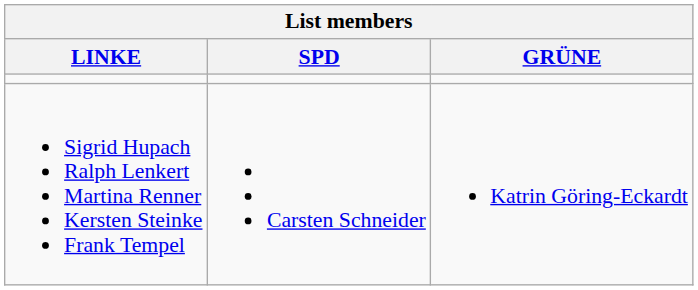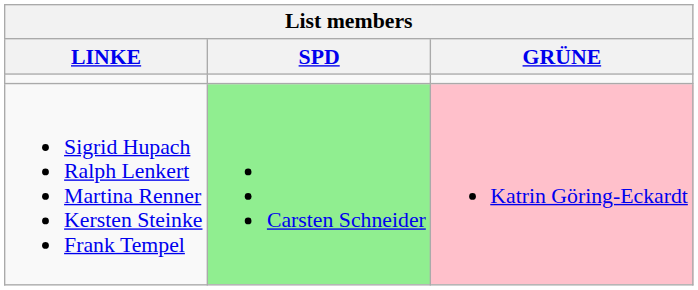(319, 196) no background -> (319, 196) lightgreen background
(562, 196) no background -> (562, 196) pink background
